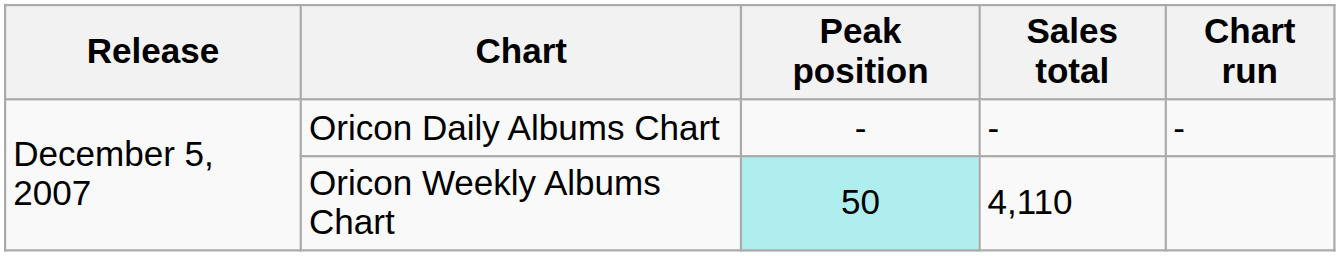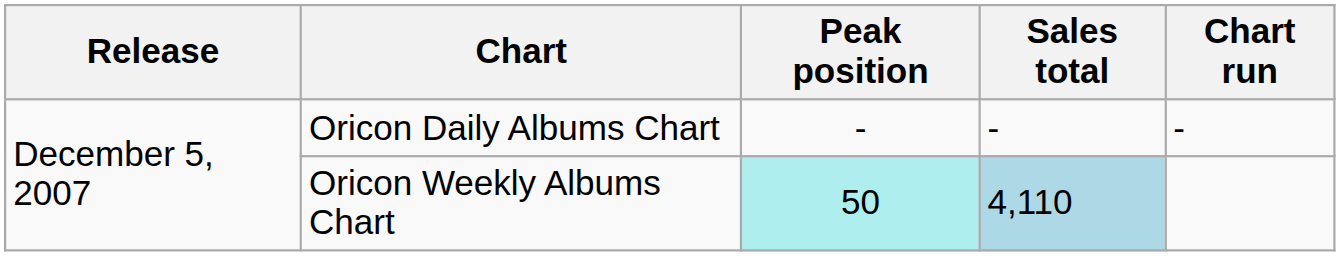(1030, 202) no background -> (1030, 202) lightblue background
